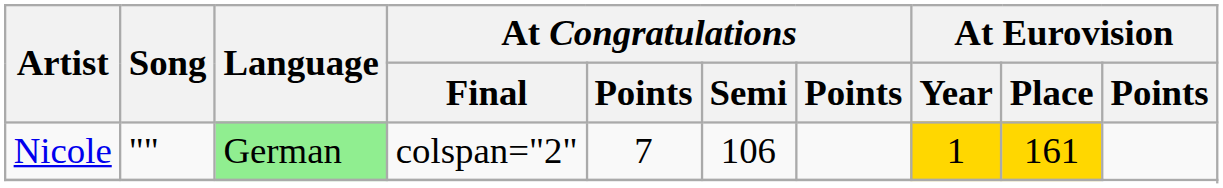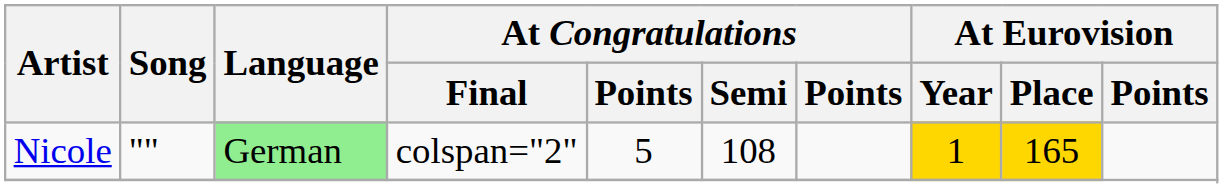(643, 150) 7 -> (643, 150) 5
(748, 150) 106 -> (748, 150) 108
(1052, 150) 161 -> (1052, 150) 165
